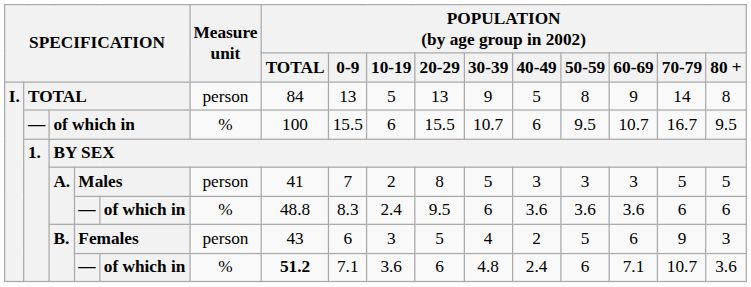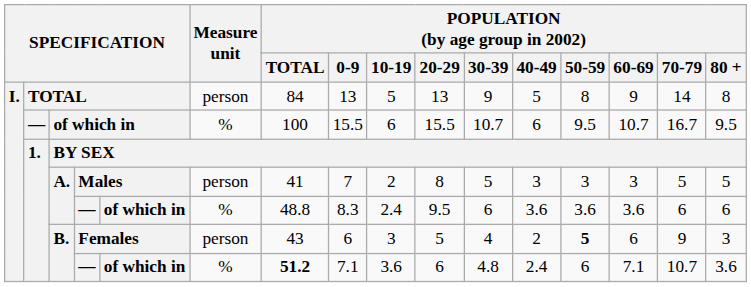(585, 238) normal -> (585, 238) bold
